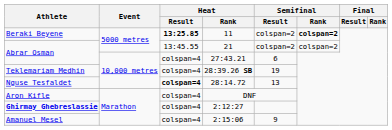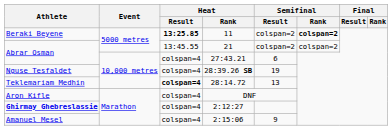(45, 70) Teklemariam Medhin -> (39, 70) Nguse Tesfaldet
(39, 82) Nguse Tesfaldet -> (45, 82) Teklemariam Medhin
